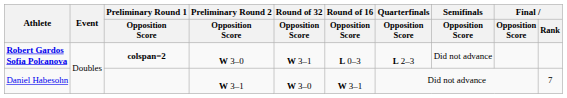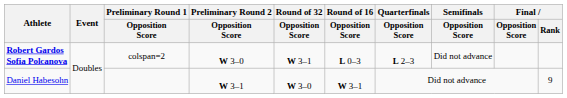(147, 56) bold -> (147, 56) normal
(550, 81) 7 -> (550, 81) 9
